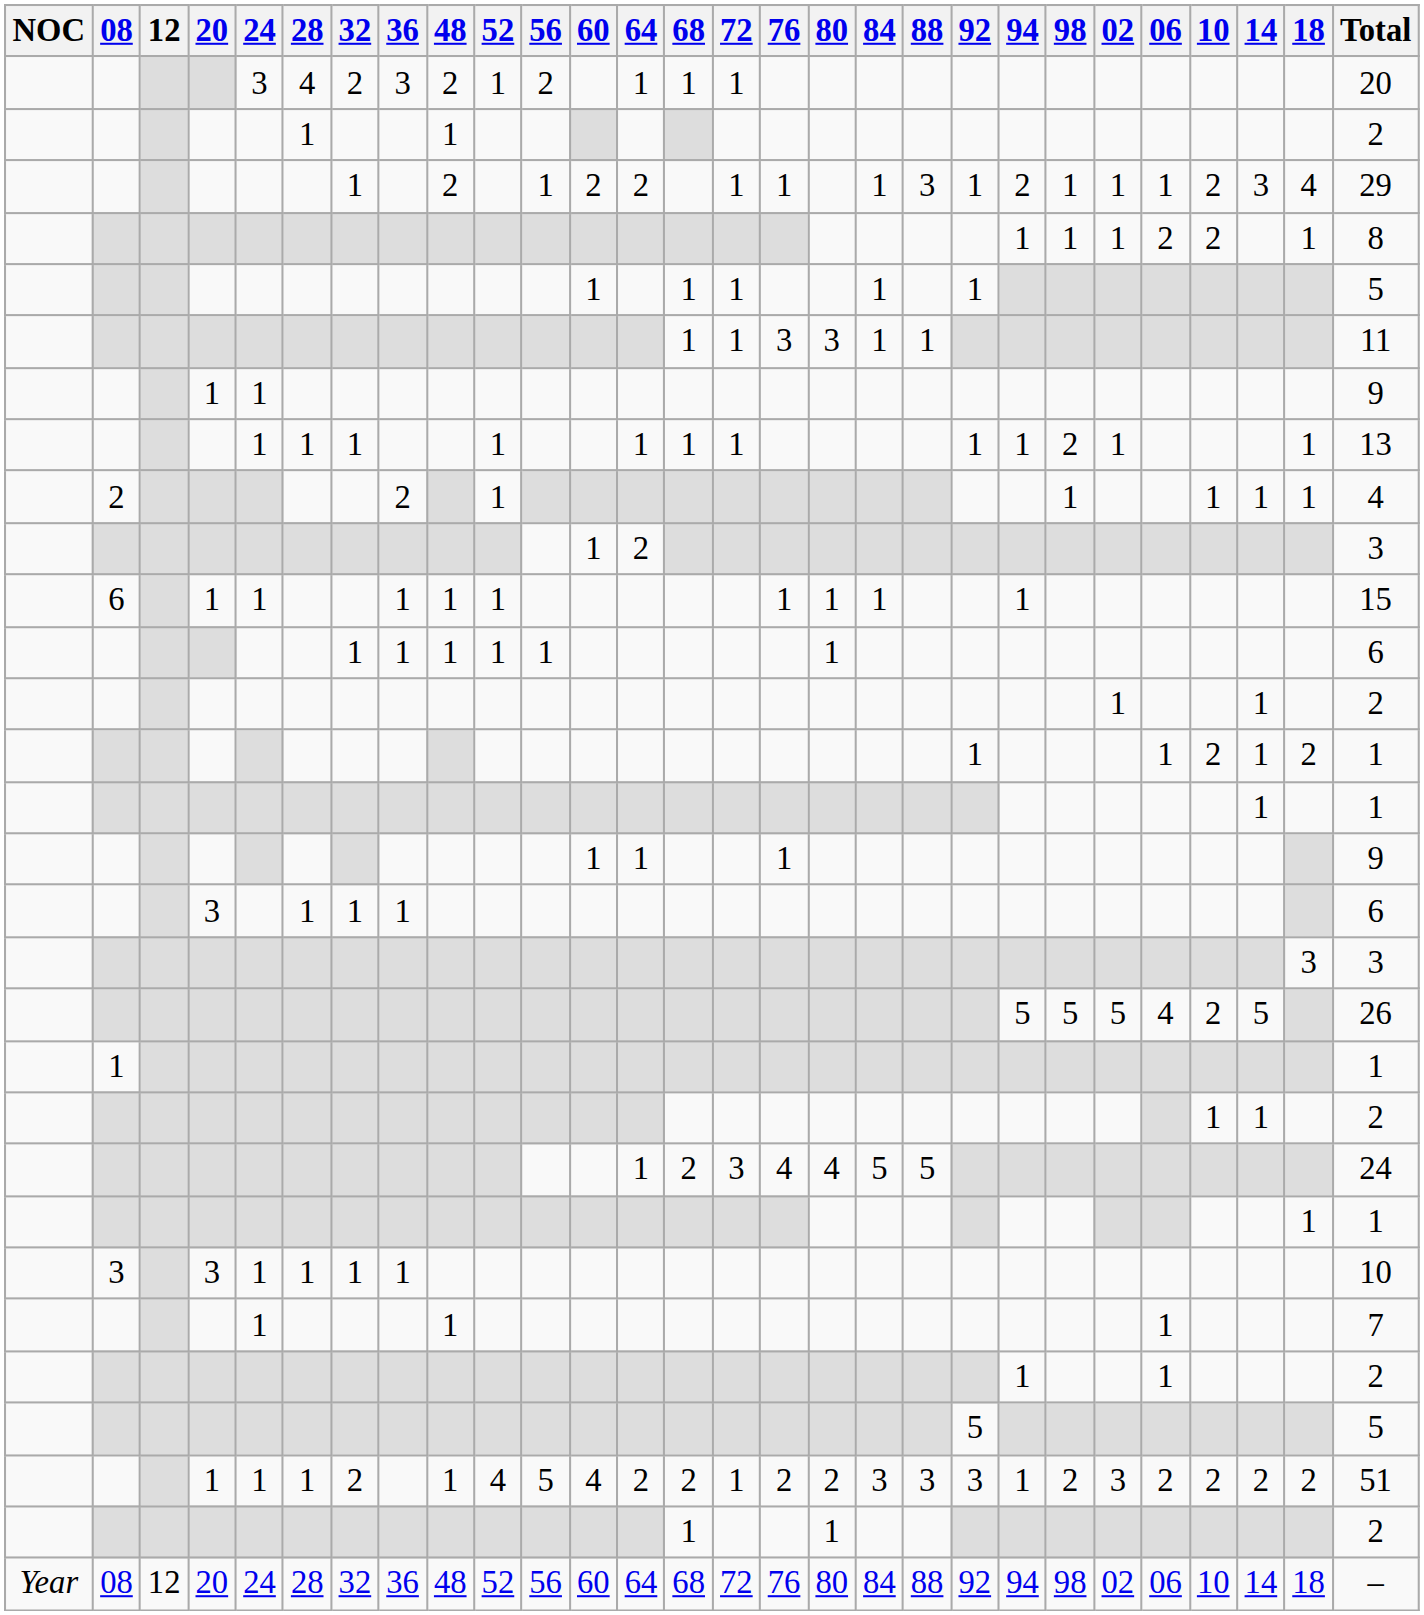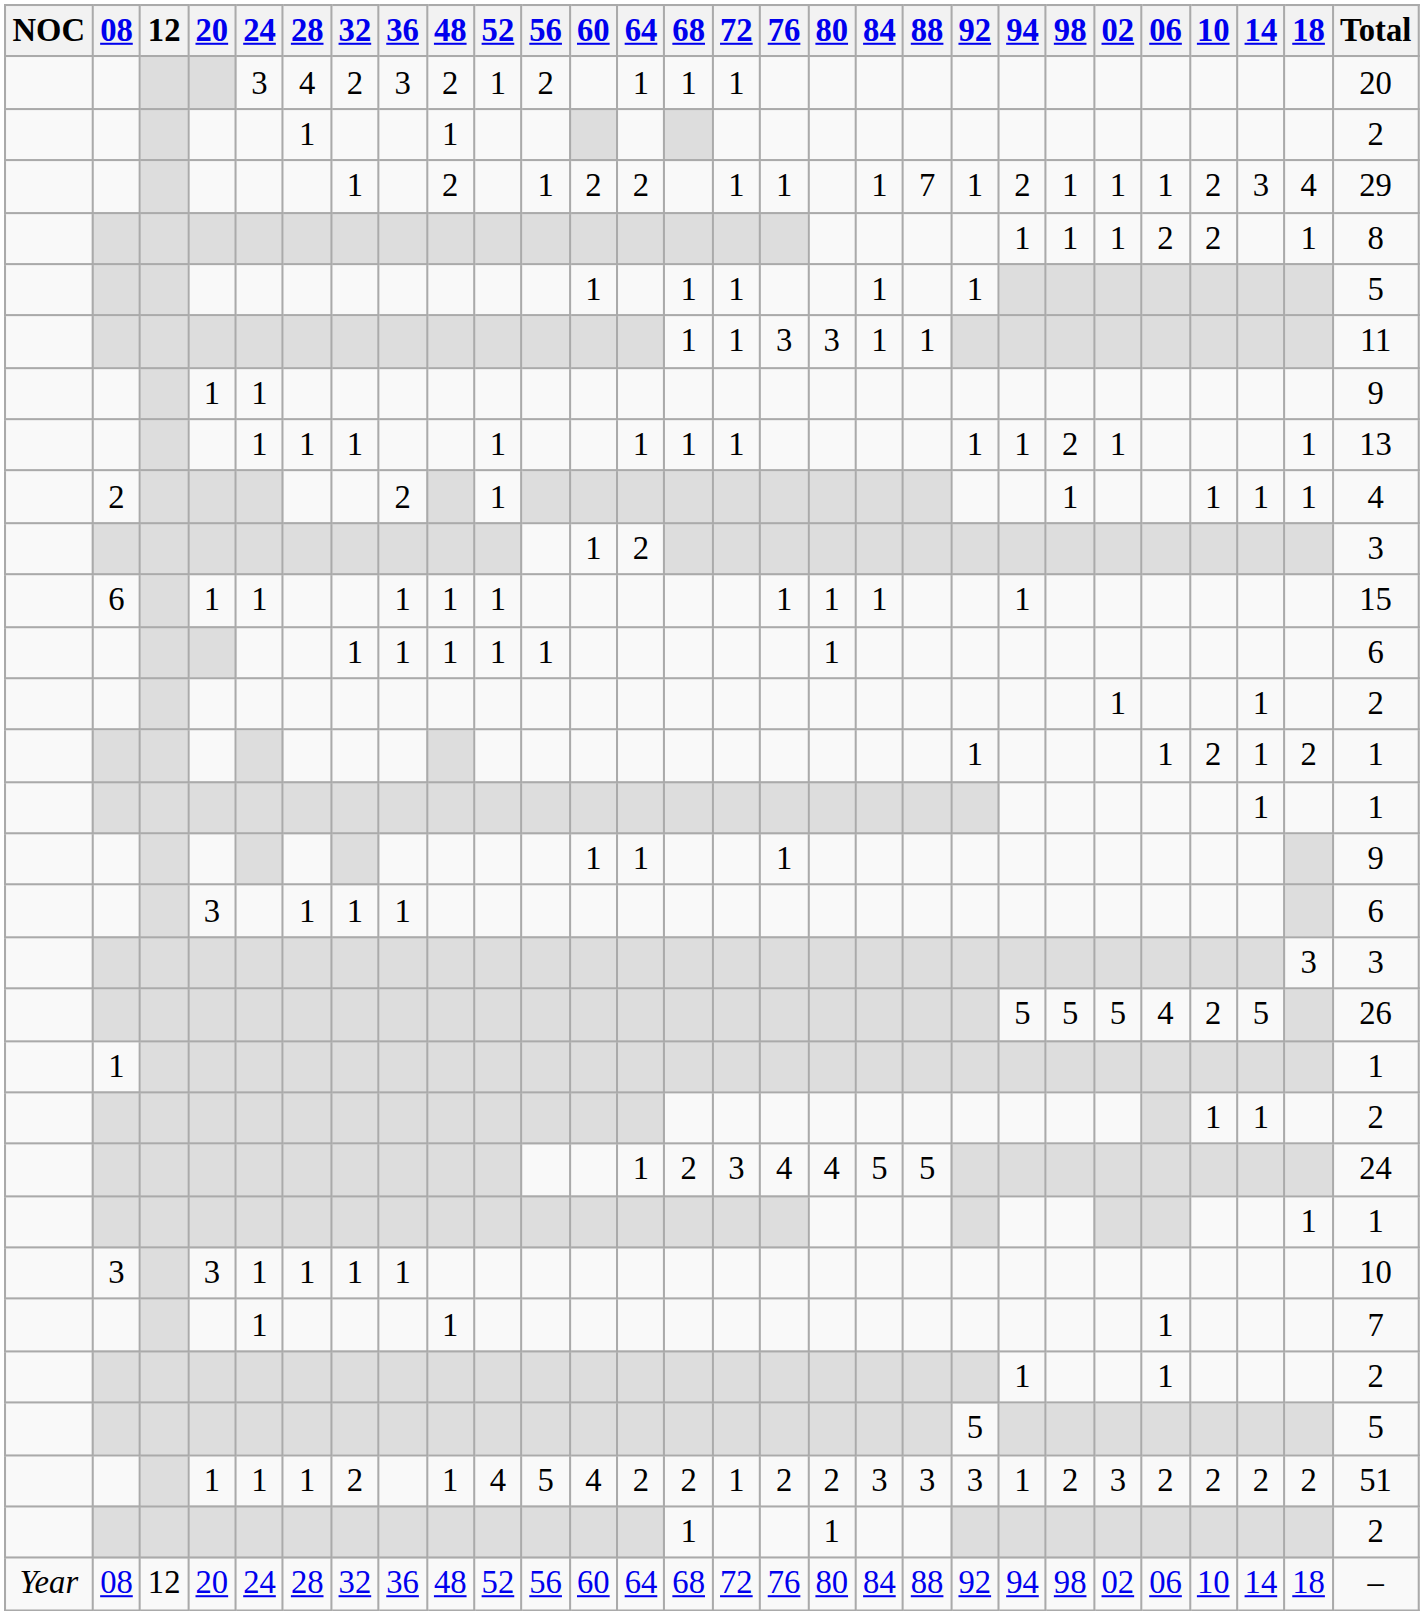(927, 185) 3 -> (927, 185) 7
